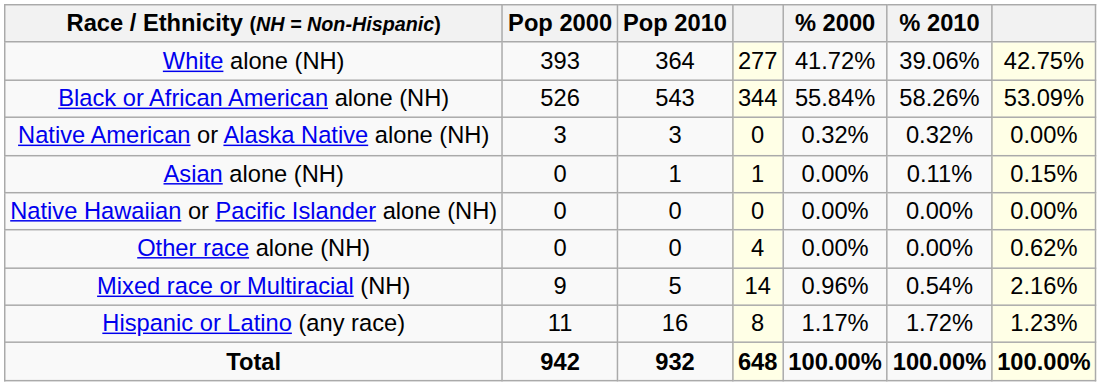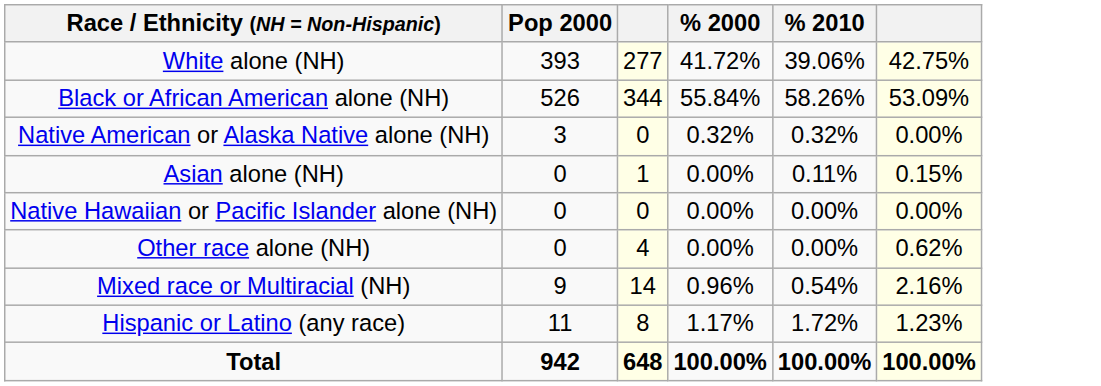- column: (675, 23)
